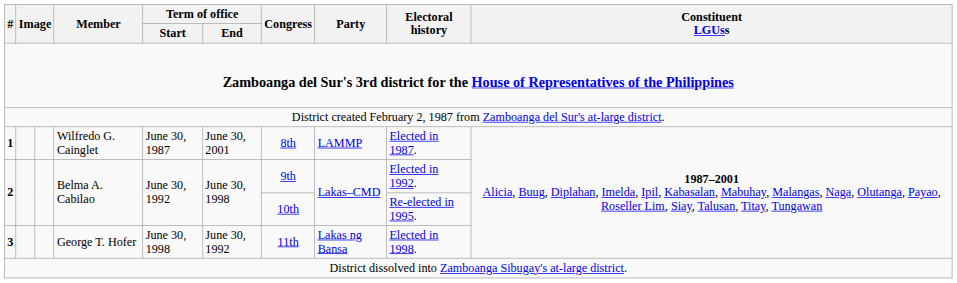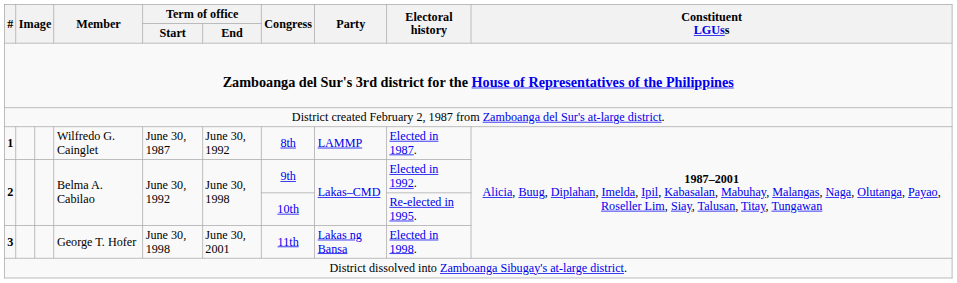(226, 143) June 30, 2001 -> (226, 143) June 30, 1992
(226, 242) June 30, 1992 -> (226, 242) June 30, 2001
